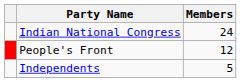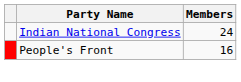(226, 50) 12 -> (226, 50) 16
- row: (60, 68)
